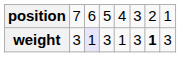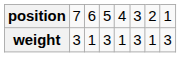(92, 39) lavender background -> (92, 39) no background
(152, 39) bold -> (152, 39) normal
